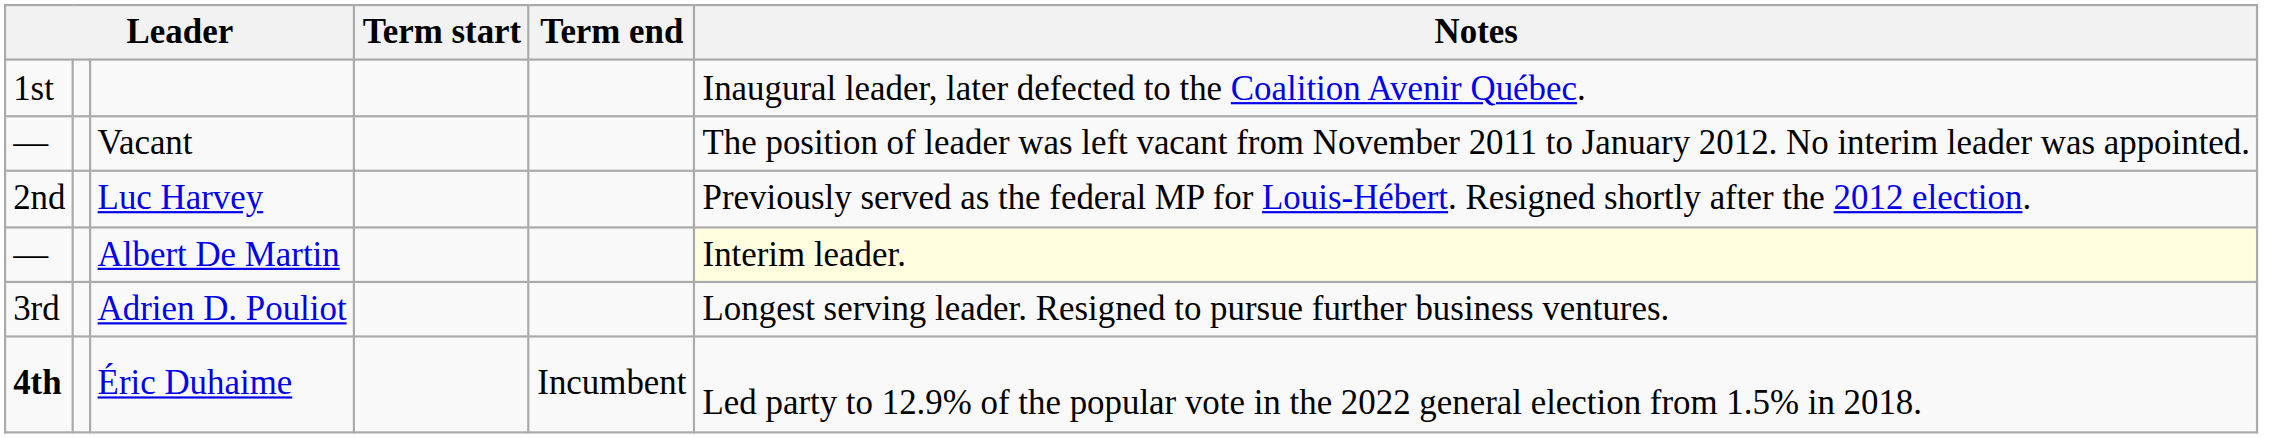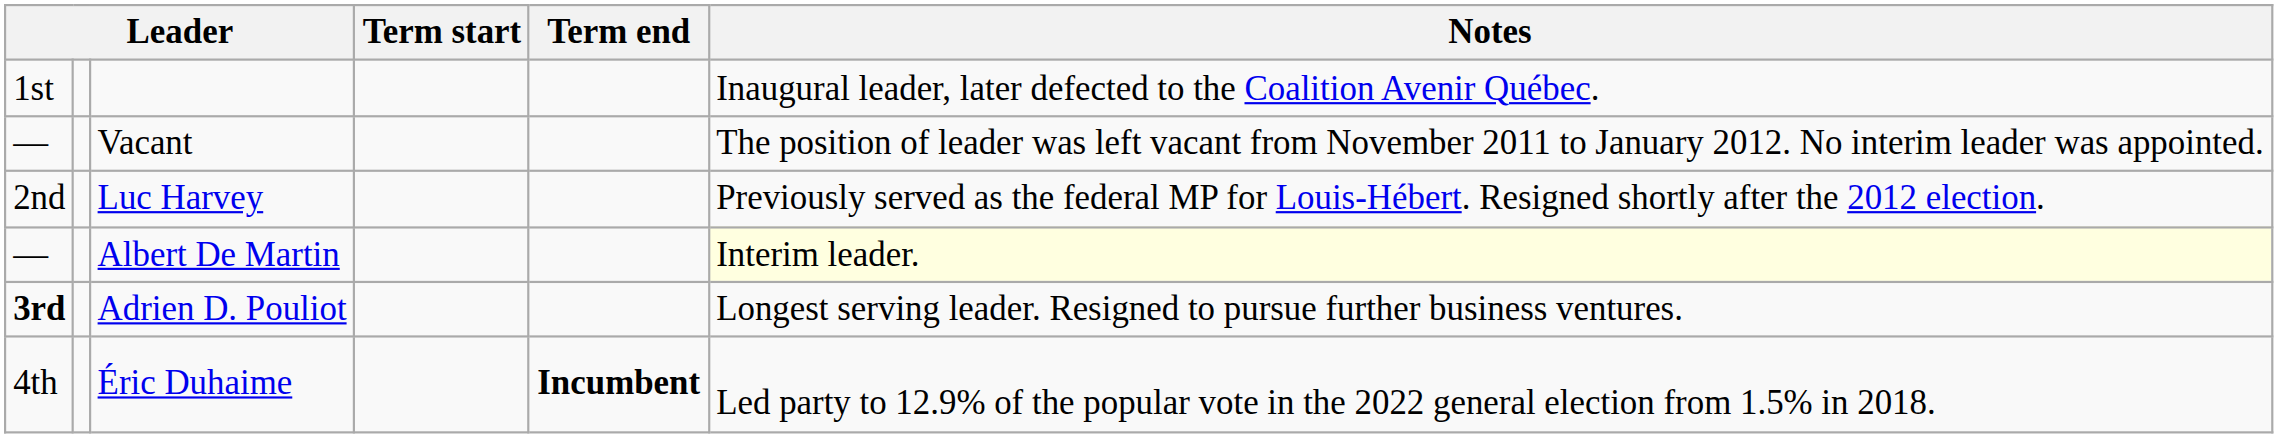(36, 308) normal -> (39, 308) bold
(37, 383) bold -> (35, 383) normal
(612, 383) normal -> (619, 383) bold
